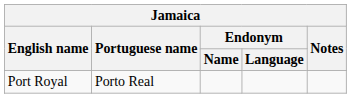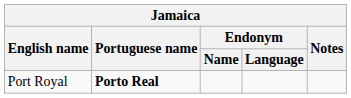(124, 81) normal -> (127, 81) bold
